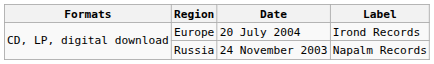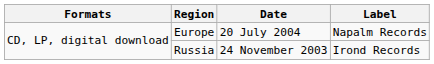(376, 32) Irond Records -> (380, 32) Napalm Records
(380, 50) Napalm Records -> (376, 50) Irond Records
